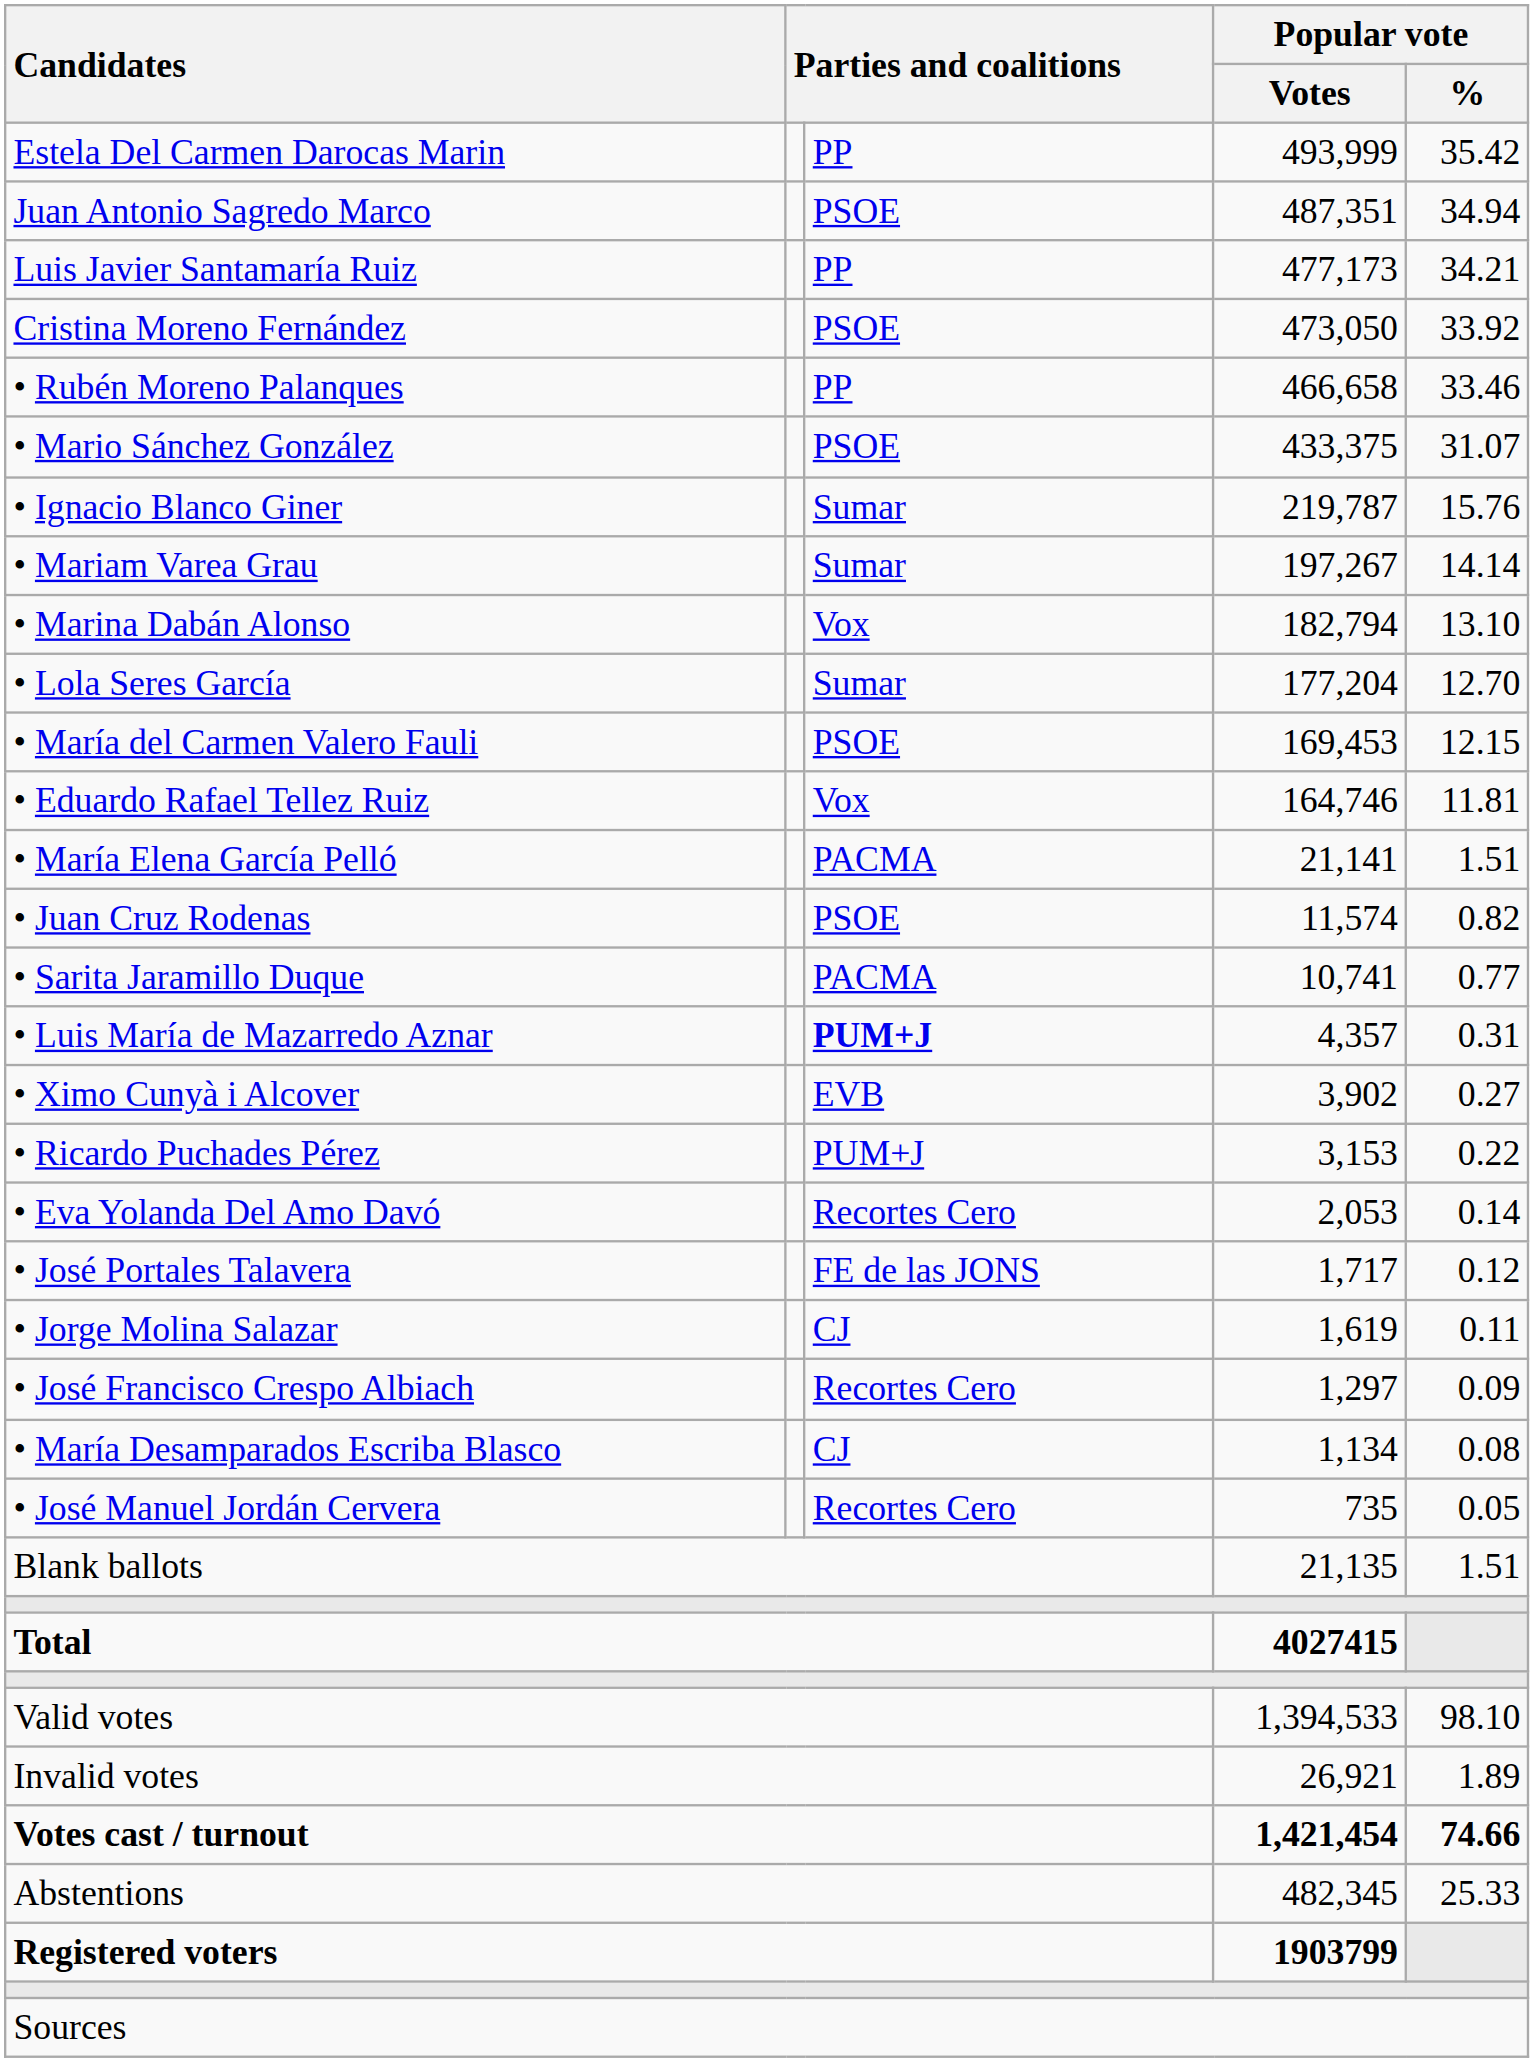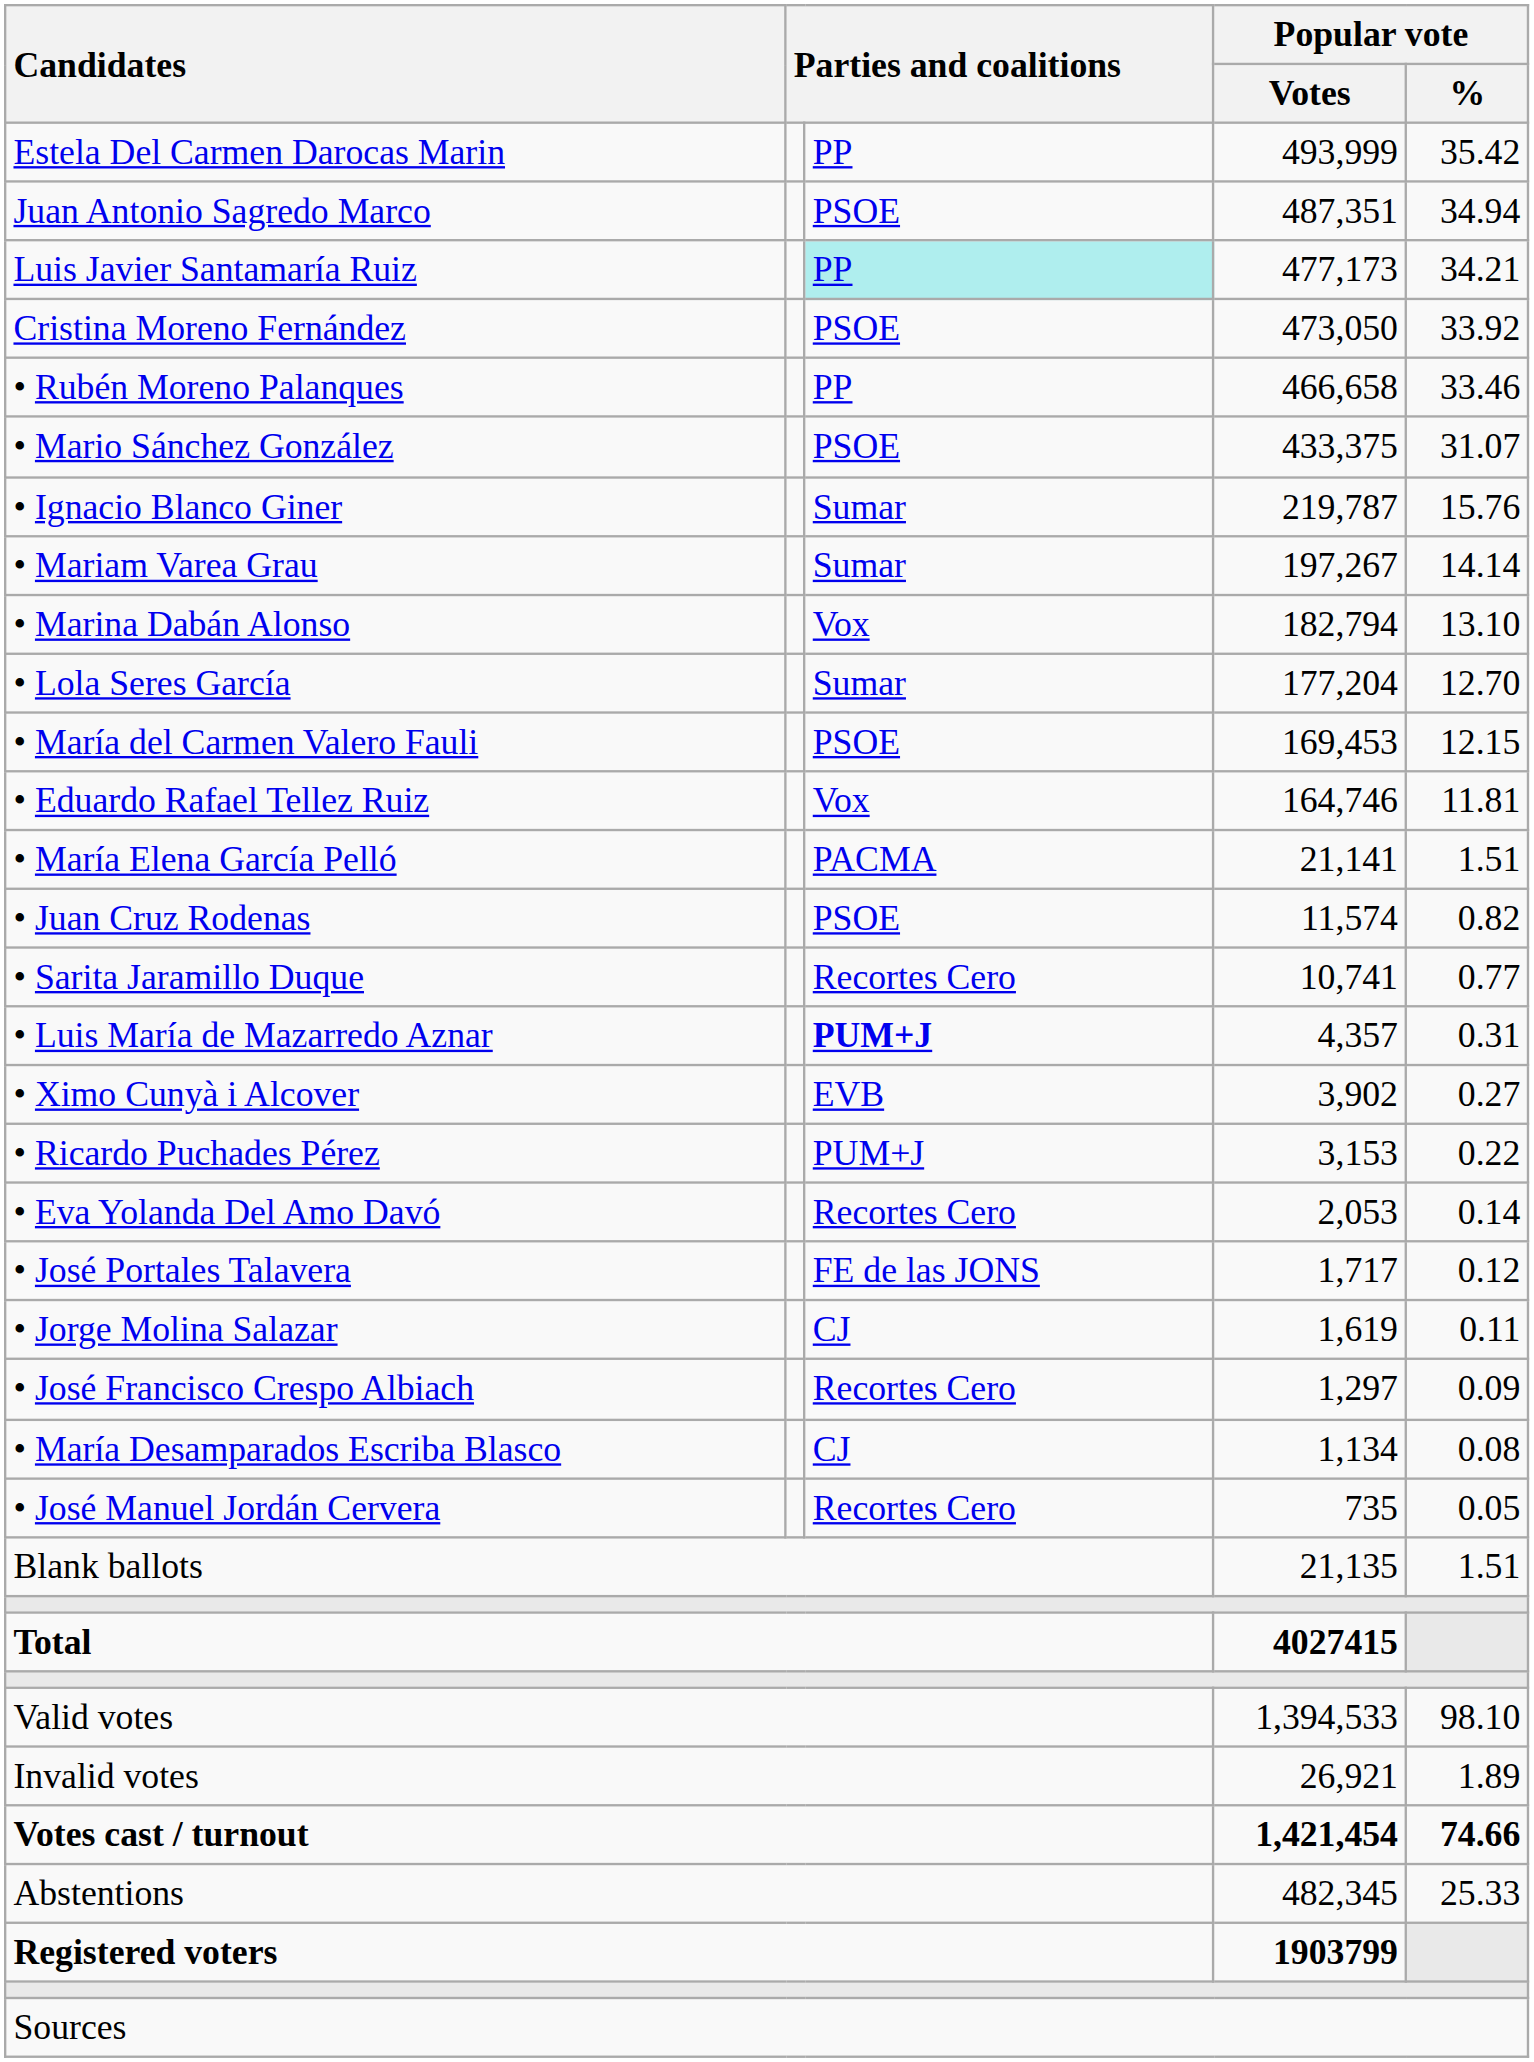(833, 269) no background -> (833, 269) paleturquoise background
(875, 976) PACMA -> (914, 976) Recortes Cero
